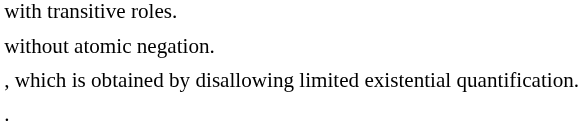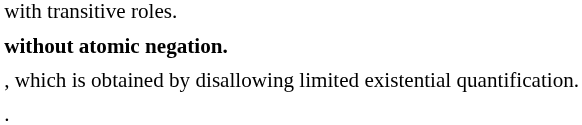(110, 46) normal -> (116, 46) bold
